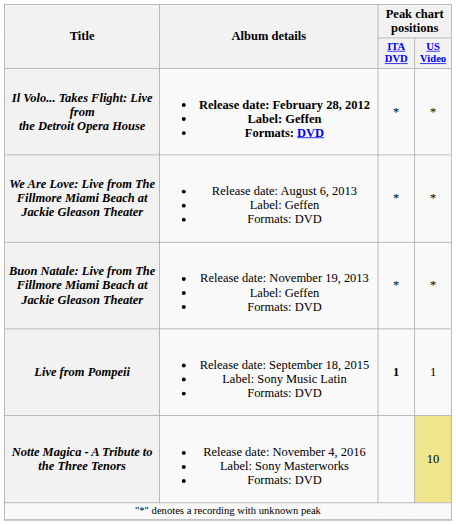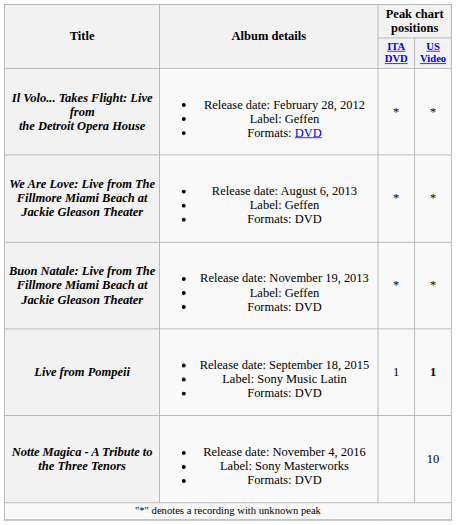(269, 119) bold -> (269, 119) normal
(396, 372) bold -> (396, 372) normal
(433, 372) normal -> (433, 372) bold
(433, 459) khaki background -> (433, 459) no background
